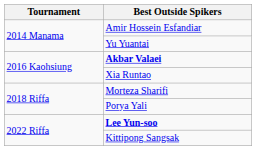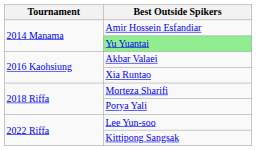(127, 43) no background -> (127, 43) lightgreen background
(133, 59) bold -> (131, 59) normal
(131, 122) bold -> (131, 122) normal
